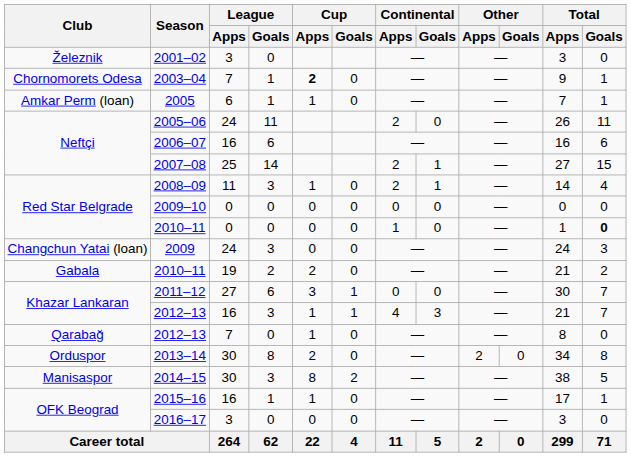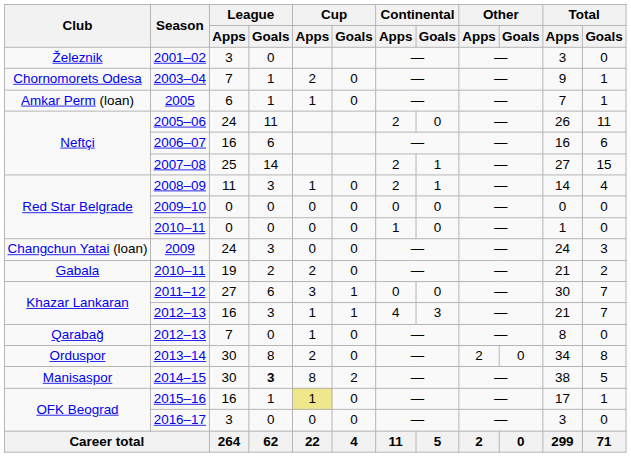(312, 79) bold -> (312, 79) normal
(604, 228) bold -> (604, 228) normal
(271, 377) normal -> (271, 377) bold
(312, 398) no background -> (312, 398) khaki background
